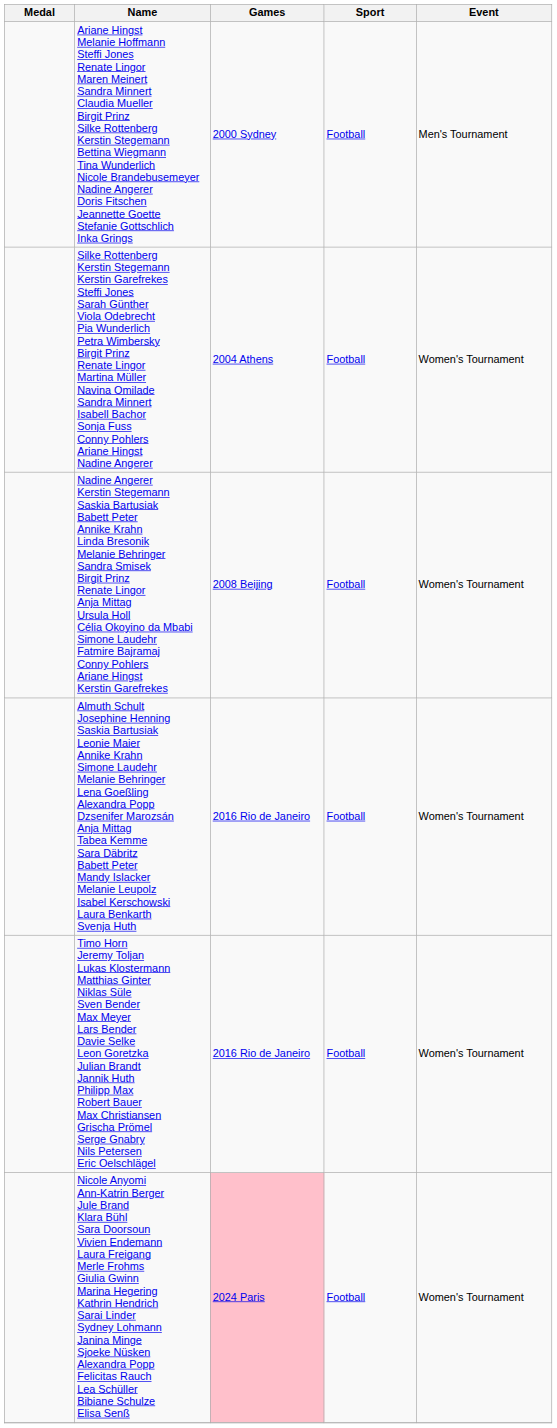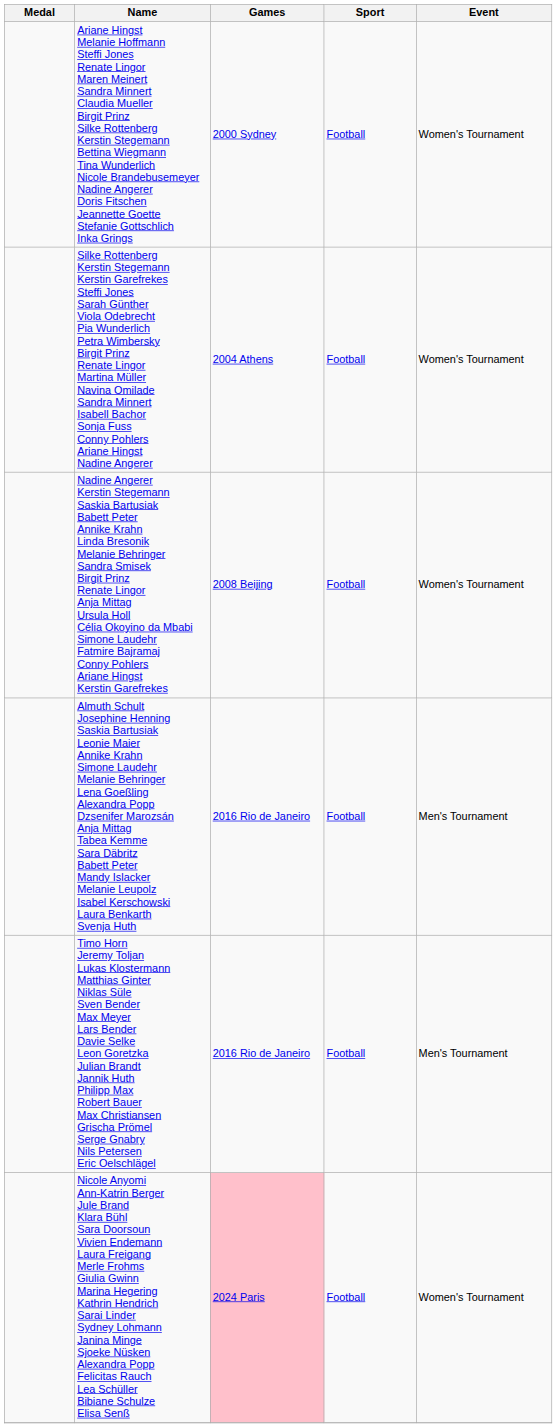(463, 134) Men's Tournament -> (471, 134) Women's Tournament
(471, 816) Women's Tournament -> (463, 816) Men's Tournament
(471, 1054) Women's Tournament -> (463, 1054) Men's Tournament
